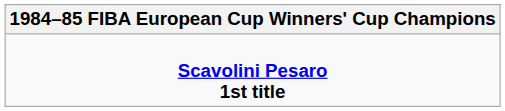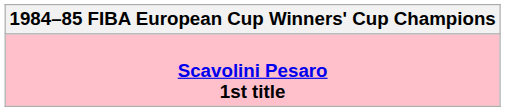(253, 80) no background -> (253, 80) pink background
